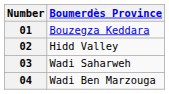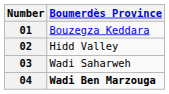(103, 81) normal -> (103, 81) bold
